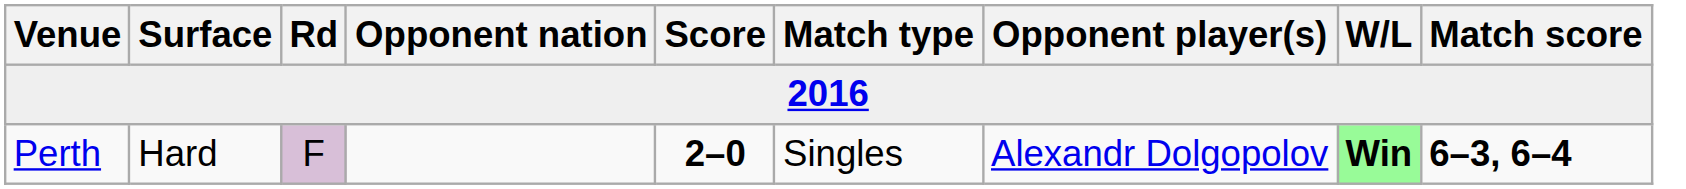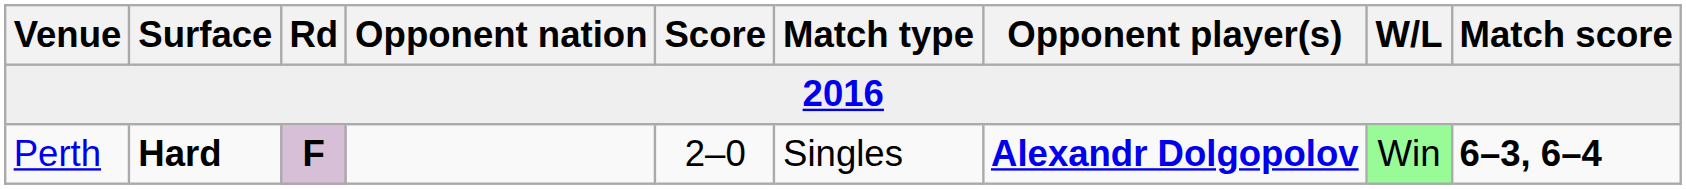(178, 154) normal -> (180, 154) bold
(314, 154) normal -> (314, 154) bold
(715, 154) bold -> (715, 154) normal
(1160, 154) normal -> (1175, 154) bold
(1379, 154) bold -> (1409, 154) normal
